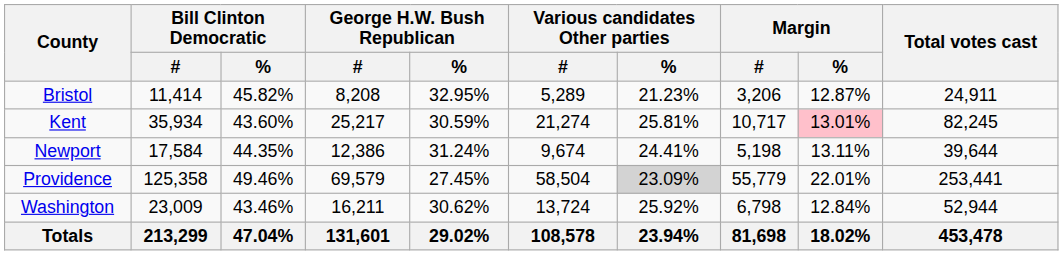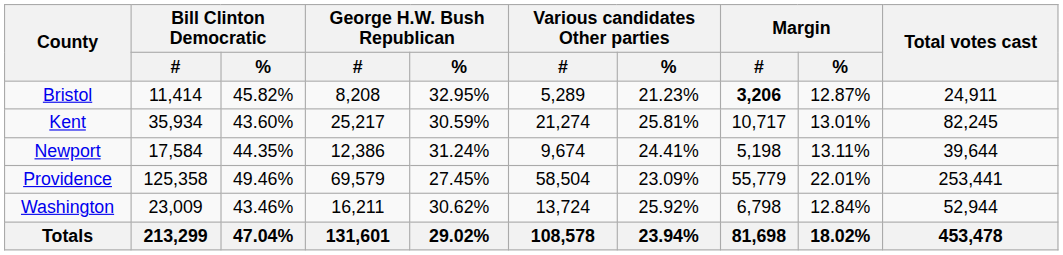(759, 94) normal -> (759, 94) bold
(840, 123) pink background -> (840, 123) no background
(669, 179) lightgrey background -> (669, 179) no background
